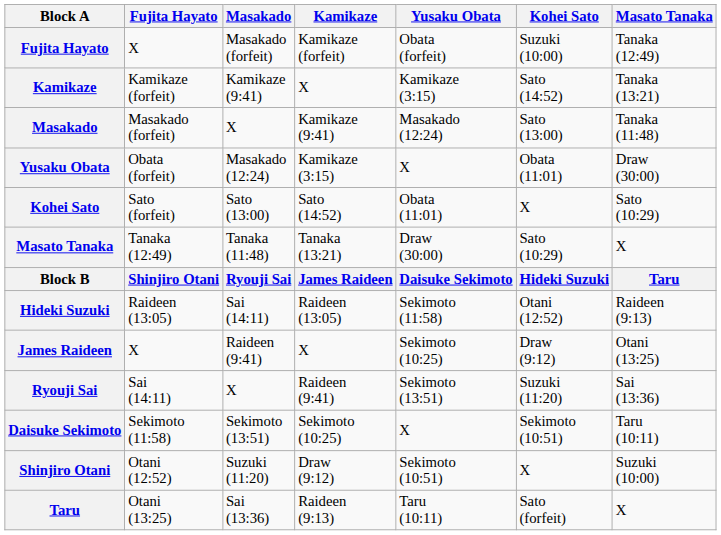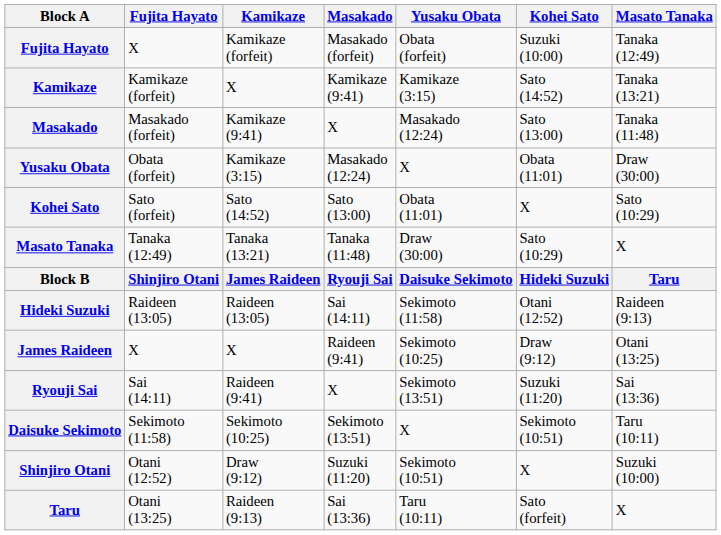columns swapped: (345, 16) <-> (259, 16)
